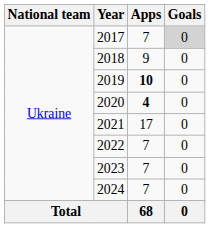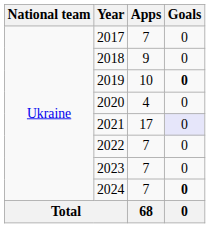(185, 37) lightgrey background -> (185, 37) no background
(146, 80) bold -> (146, 80) normal
(185, 80) normal -> (185, 80) bold
(146, 102) bold -> (146, 102) normal
(185, 124) no background -> (185, 124) lavender background
(185, 189) normal -> (185, 189) bold
